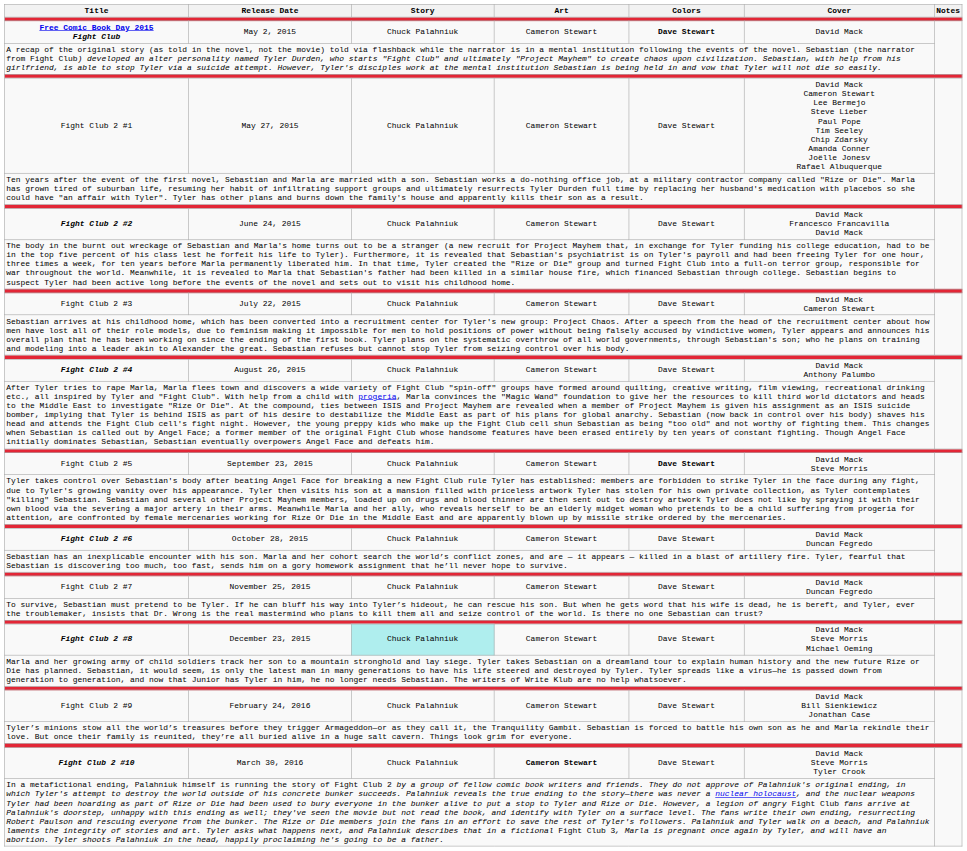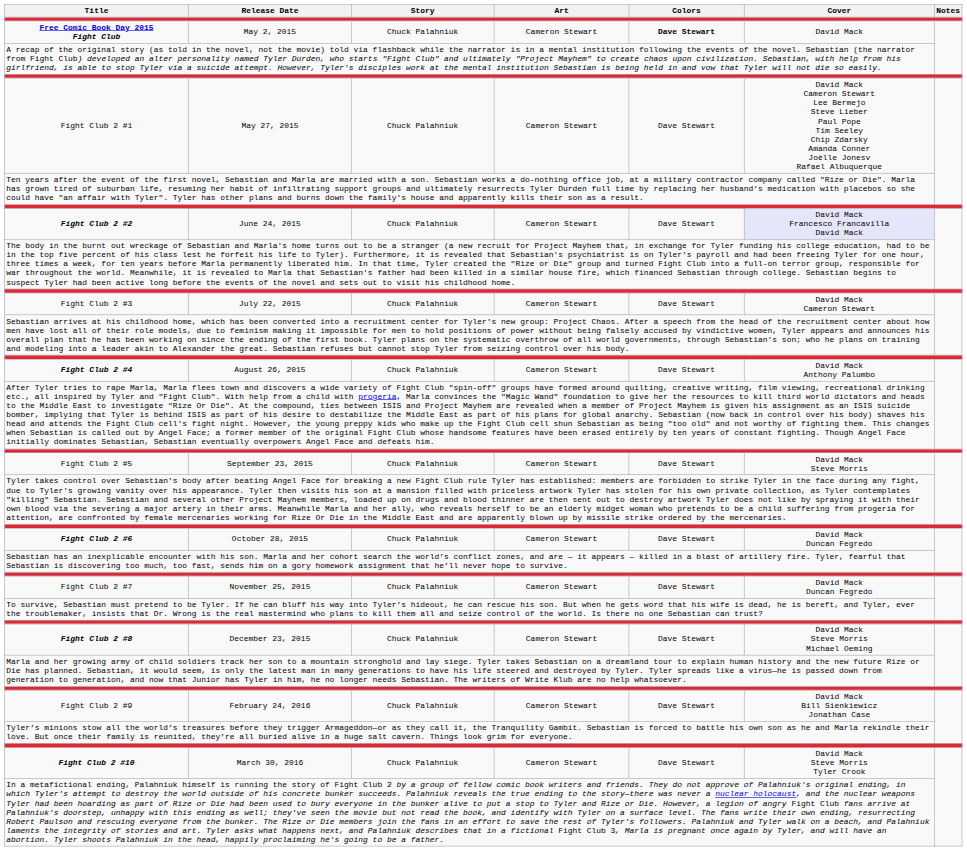(839, 224) no background -> (839, 224) lavender background
(687, 464) bold -> (687, 464) normal
(423, 640) paleturquoise background -> (423, 640) no background
(562, 763) bold -> (562, 763) normal
